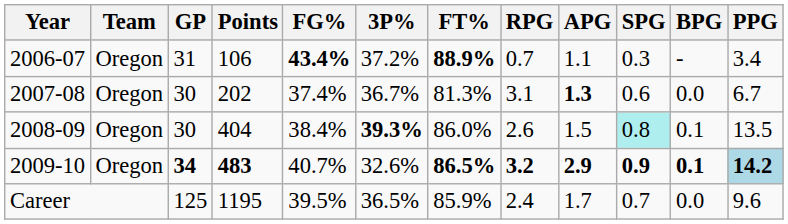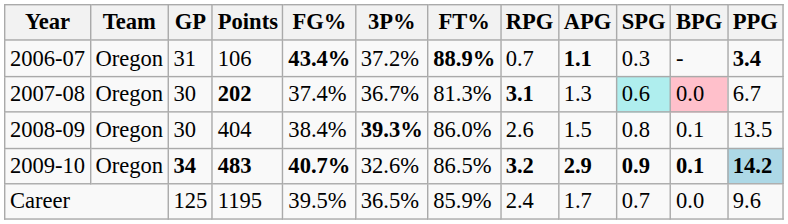(578, 58) normal -> (578, 58) bold
(747, 58) normal -> (747, 58) bold
(235, 93) normal -> (235, 93) bold
(520, 93) normal -> (520, 93) bold
(578, 93) bold -> (578, 93) normal
(636, 93) no background -> (636, 93) paleturquoise background
(690, 93) no background -> (690, 93) pink background
(636, 129) paleturquoise background -> (636, 129) no background
(317, 165) normal -> (319, 165) bold
(464, 165) bold -> (462, 165) normal
